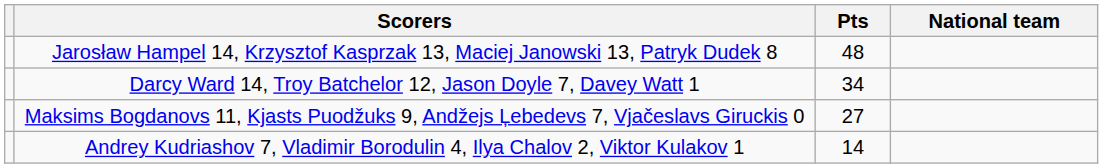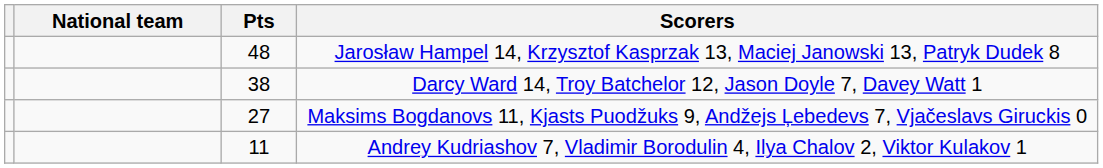columns swapped: (994, 21) <-> (415, 21)
(853, 84) 34 -> (259, 84) 38
(853, 148) 14 -> (259, 148) 11
